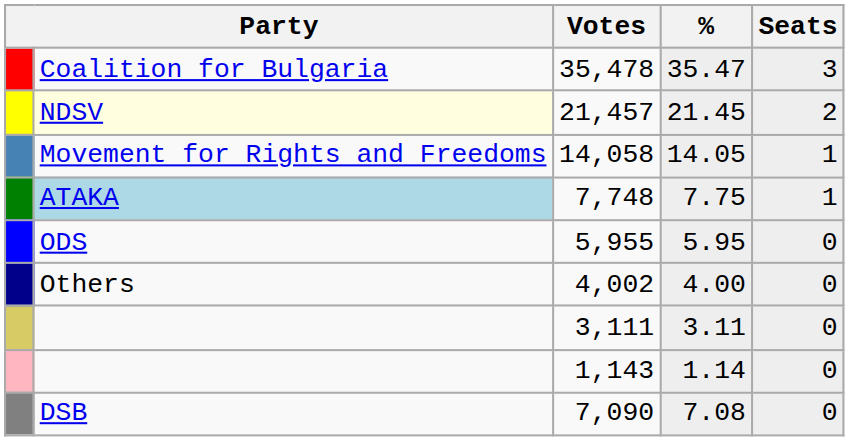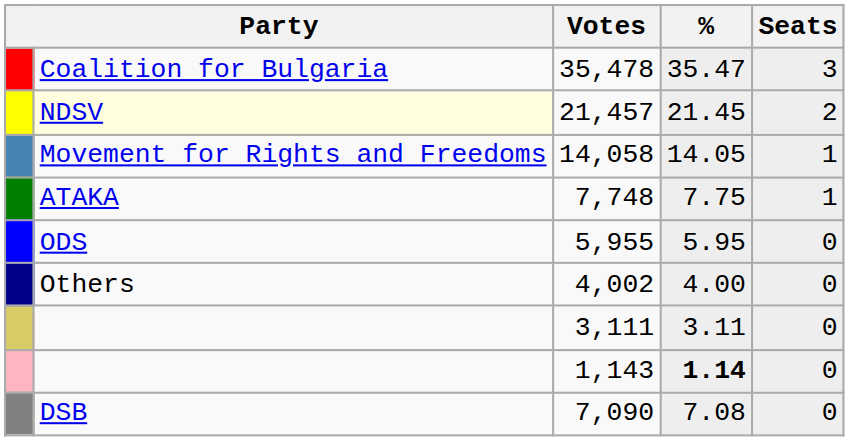(79, 199) lightblue background -> (79, 199) no background
(714, 371) normal -> (714, 371) bold
